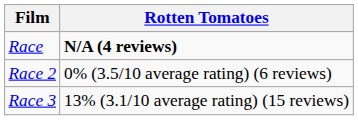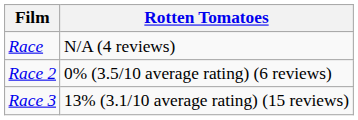(120, 45) bold -> (120, 45) normal
